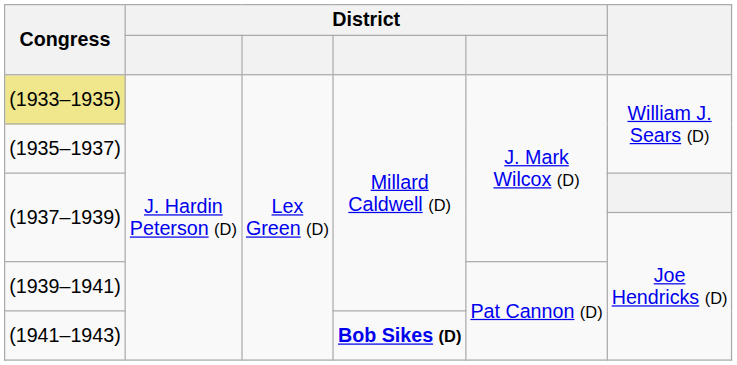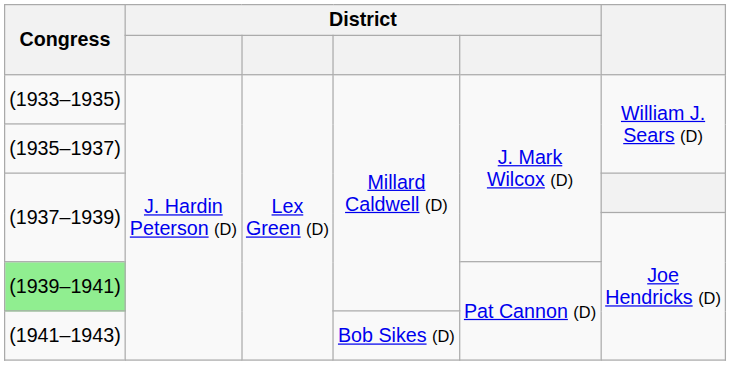(65, 99) khaki background -> (65, 99) no background
(65, 286) no background -> (65, 286) lightgreen background
(400, 335) bold -> (396, 335) normal
